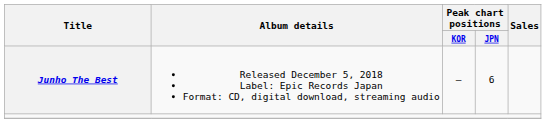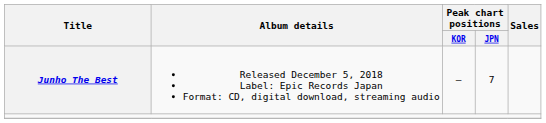(492, 80) 6 -> (492, 80) 7
